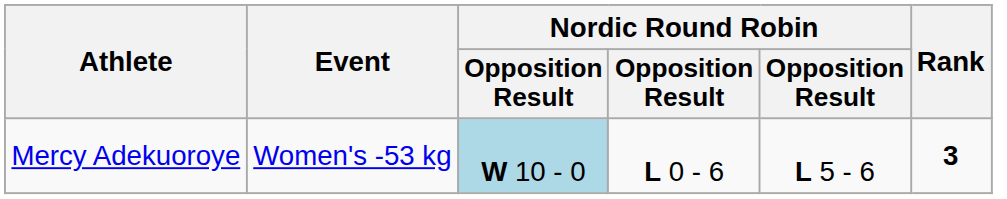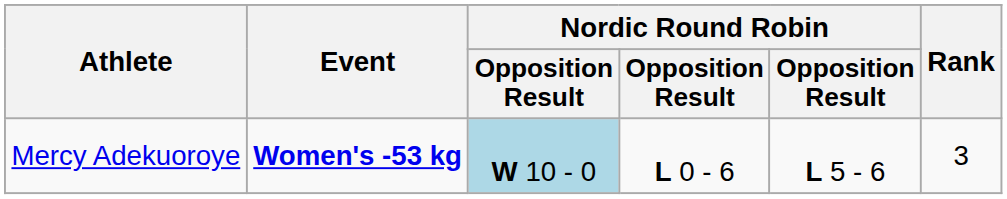(352, 156) normal -> (358, 156) bold
(951, 156) bold -> (961, 156) normal
